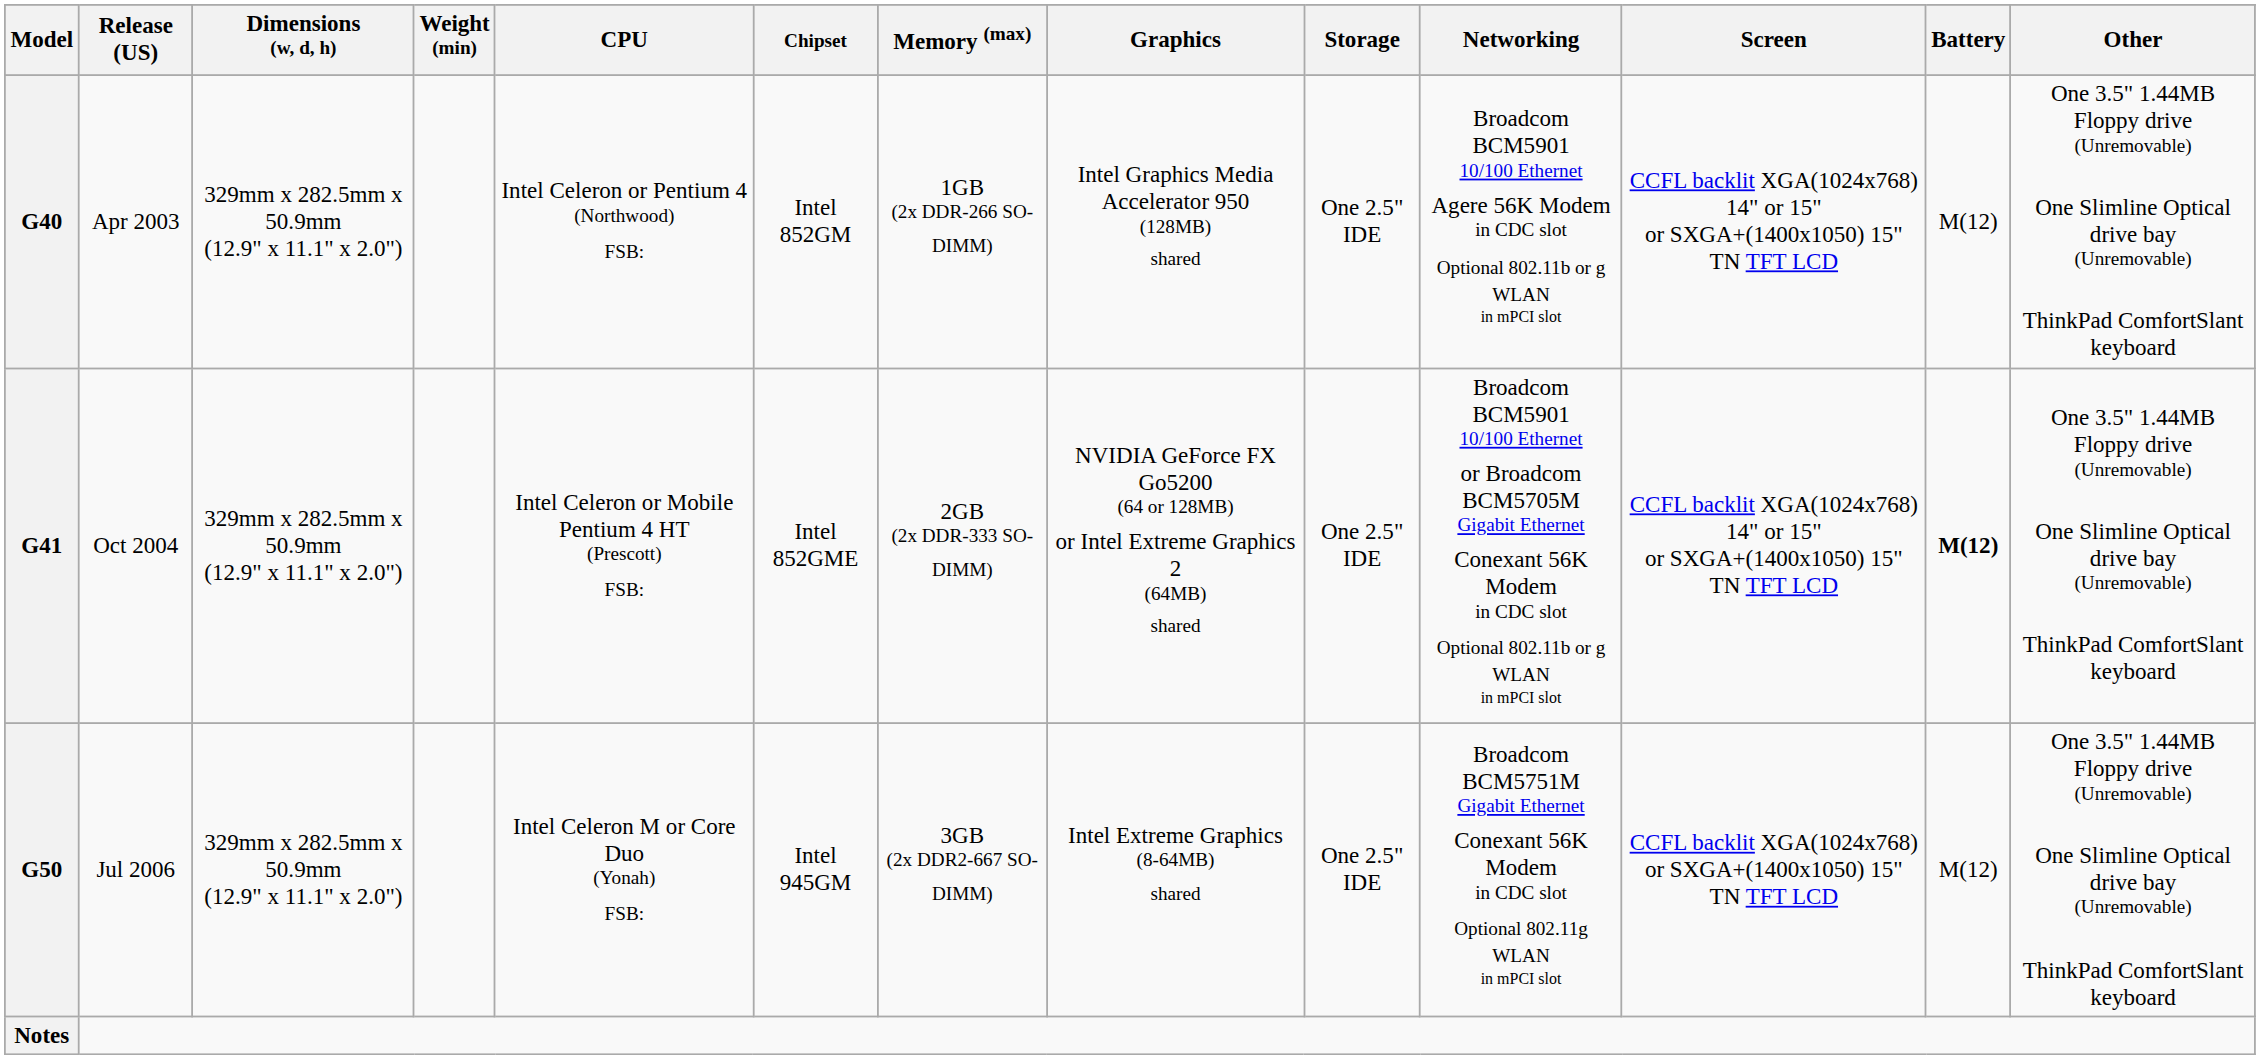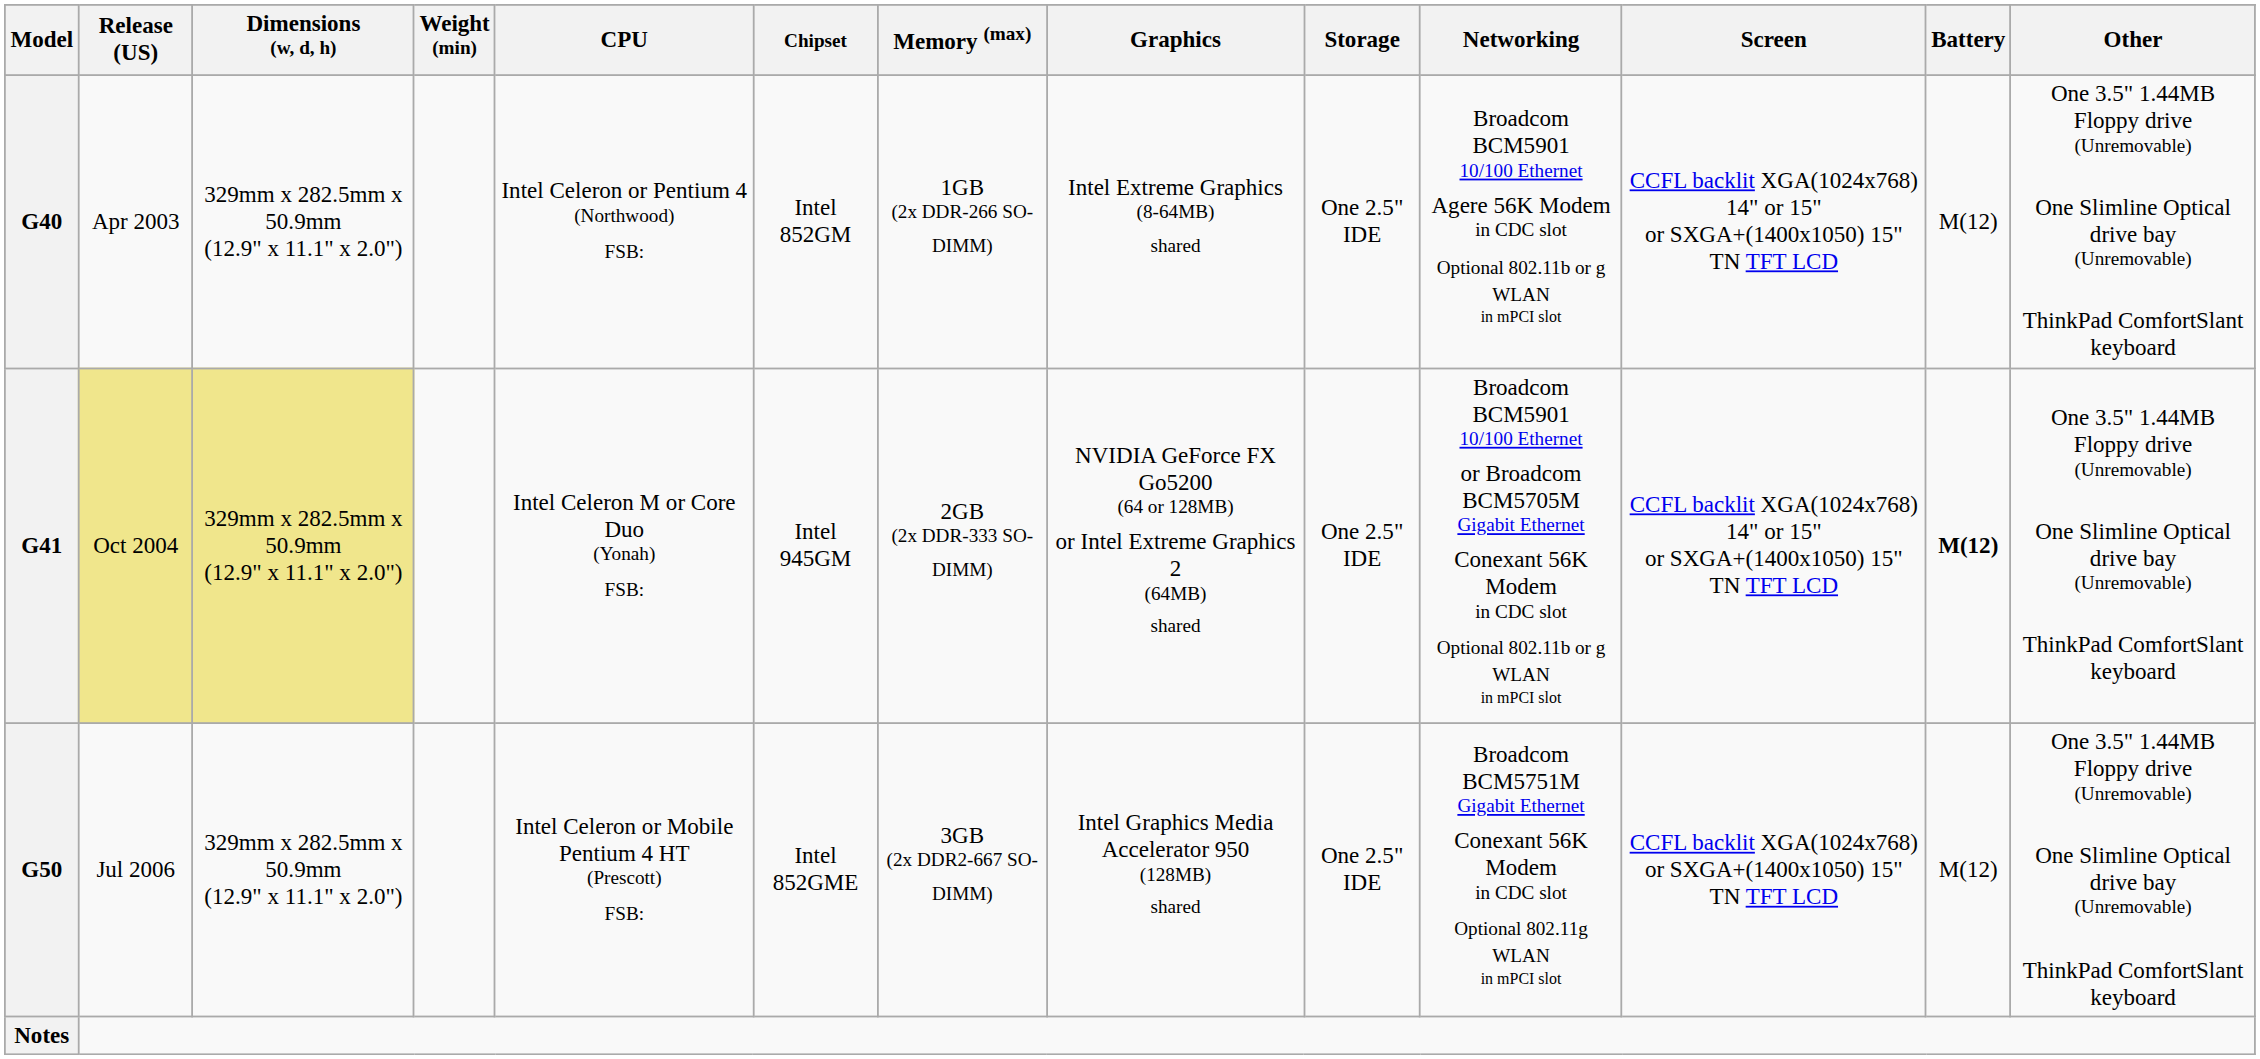(1176, 215) Intel Graphics Media Accelerator 950 (128MB) shared -> (1176, 215) Intel Extreme Graphics (8-64MB) shared
(136, 545) no background -> (136, 545) khaki background
(303, 545) no background -> (303, 545) khaki background
(624, 544) Intel Celeron or Mobile Pentium 4 HT (Prescott) FSB: -> (624, 544) Intel Celeron M or Core Duo (Yonah) FSB:
(816, 545) Intel 852GME -> (816, 545) Intel 945GM
(624, 868) Intel Celeron M or Core Duo (Yonah) FSB: -> (624, 868) Intel Celeron or Mobile Pentium 4 HT (Prescott) FSB:
(816, 869) Intel 945GM -> (816, 869) Intel 852GME
(1176, 863) Intel Extreme Graphics (8-64MB) shared -> (1176, 863) Intel Graphics Media Accelerator 950 (128MB) shared
